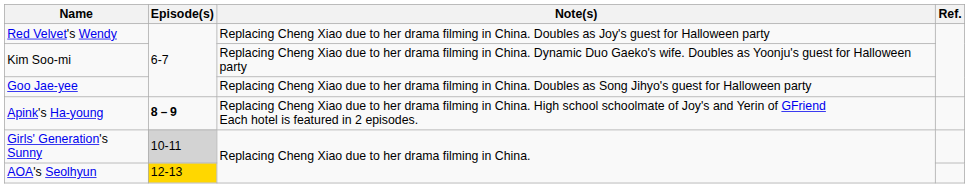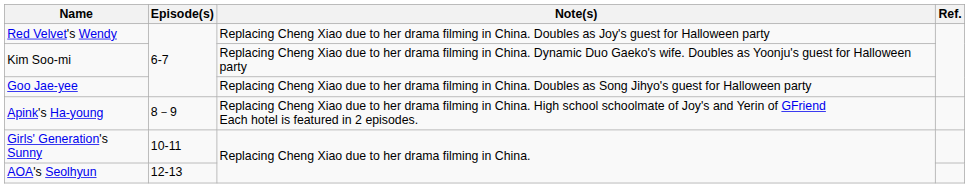(164, 112) bold -> (164, 112) normal
(166, 146) lightgrey background -> (166, 146) no background
(167, 173) gold background -> (167, 173) no background
